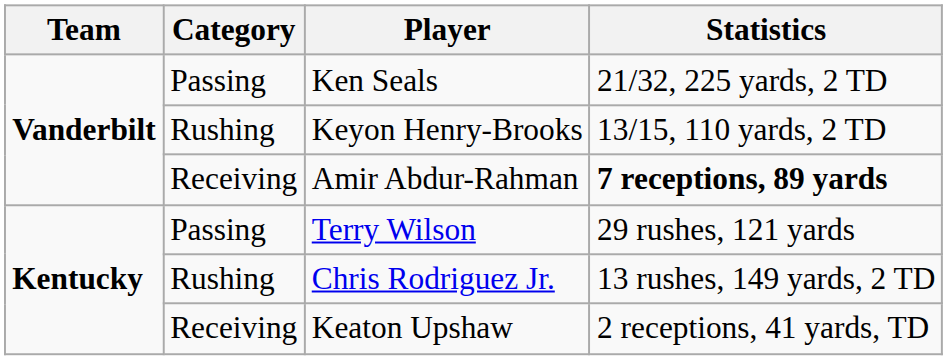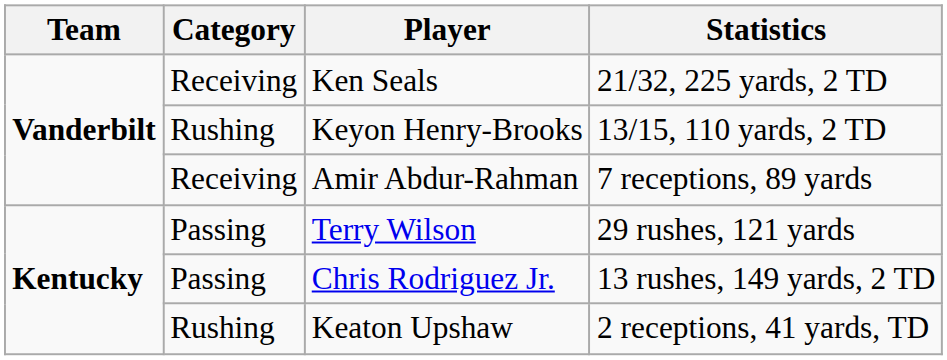(218, 79) Passing -> (234, 79) Receiving
(742, 178) bold -> (735, 178) normal
(222, 278) Rushing -> (218, 278) Passing
(234, 328) Receiving -> (222, 328) Rushing
